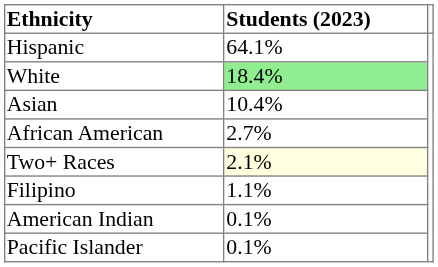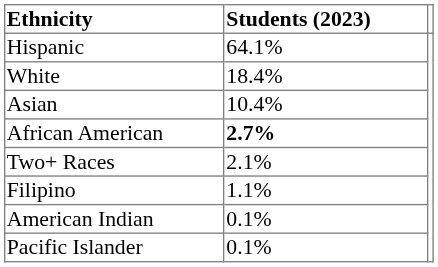(254, 75) lightgreen background -> (254, 75) no background
(249, 133) normal -> (251, 133) bold
(249, 161) lightyellow background -> (249, 161) no background
